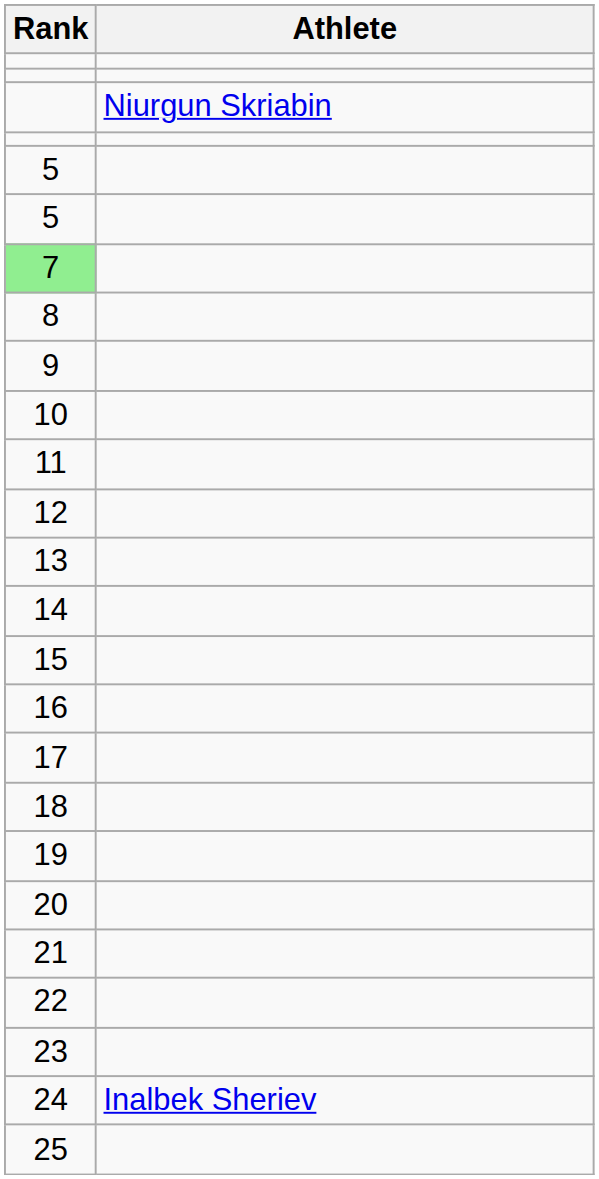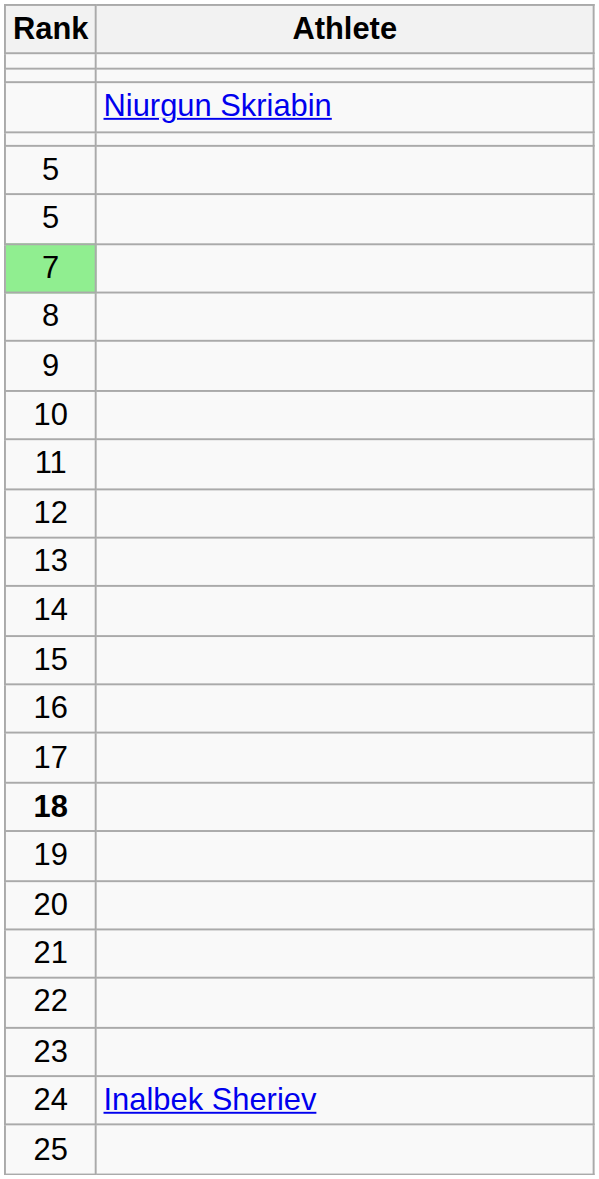(51, 806) normal -> (51, 806) bold
